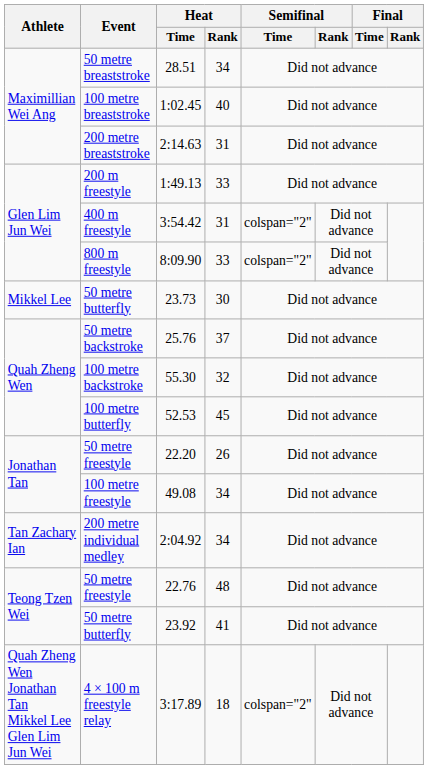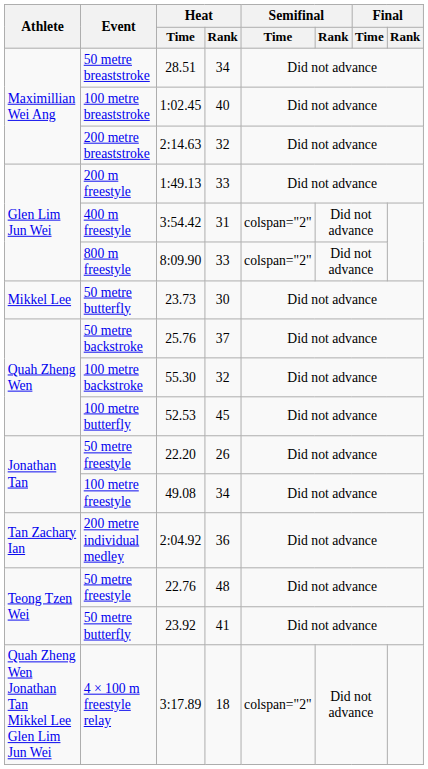(223, 145) 31 -> (223, 145) 32
(223, 540) 34 -> (223, 540) 36
